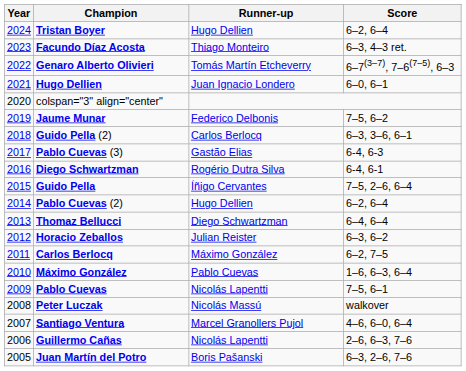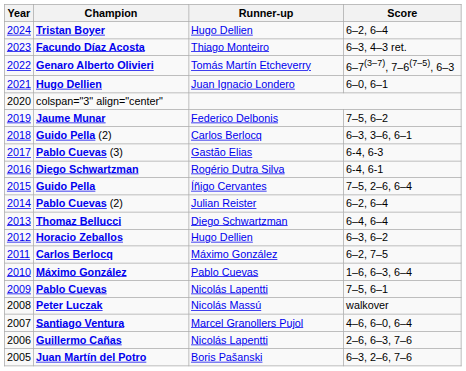(222, 204) Hugo Dellien -> (224, 204) Julian Reister
(224, 238) Julian Reister -> (222, 238) Hugo Dellien
